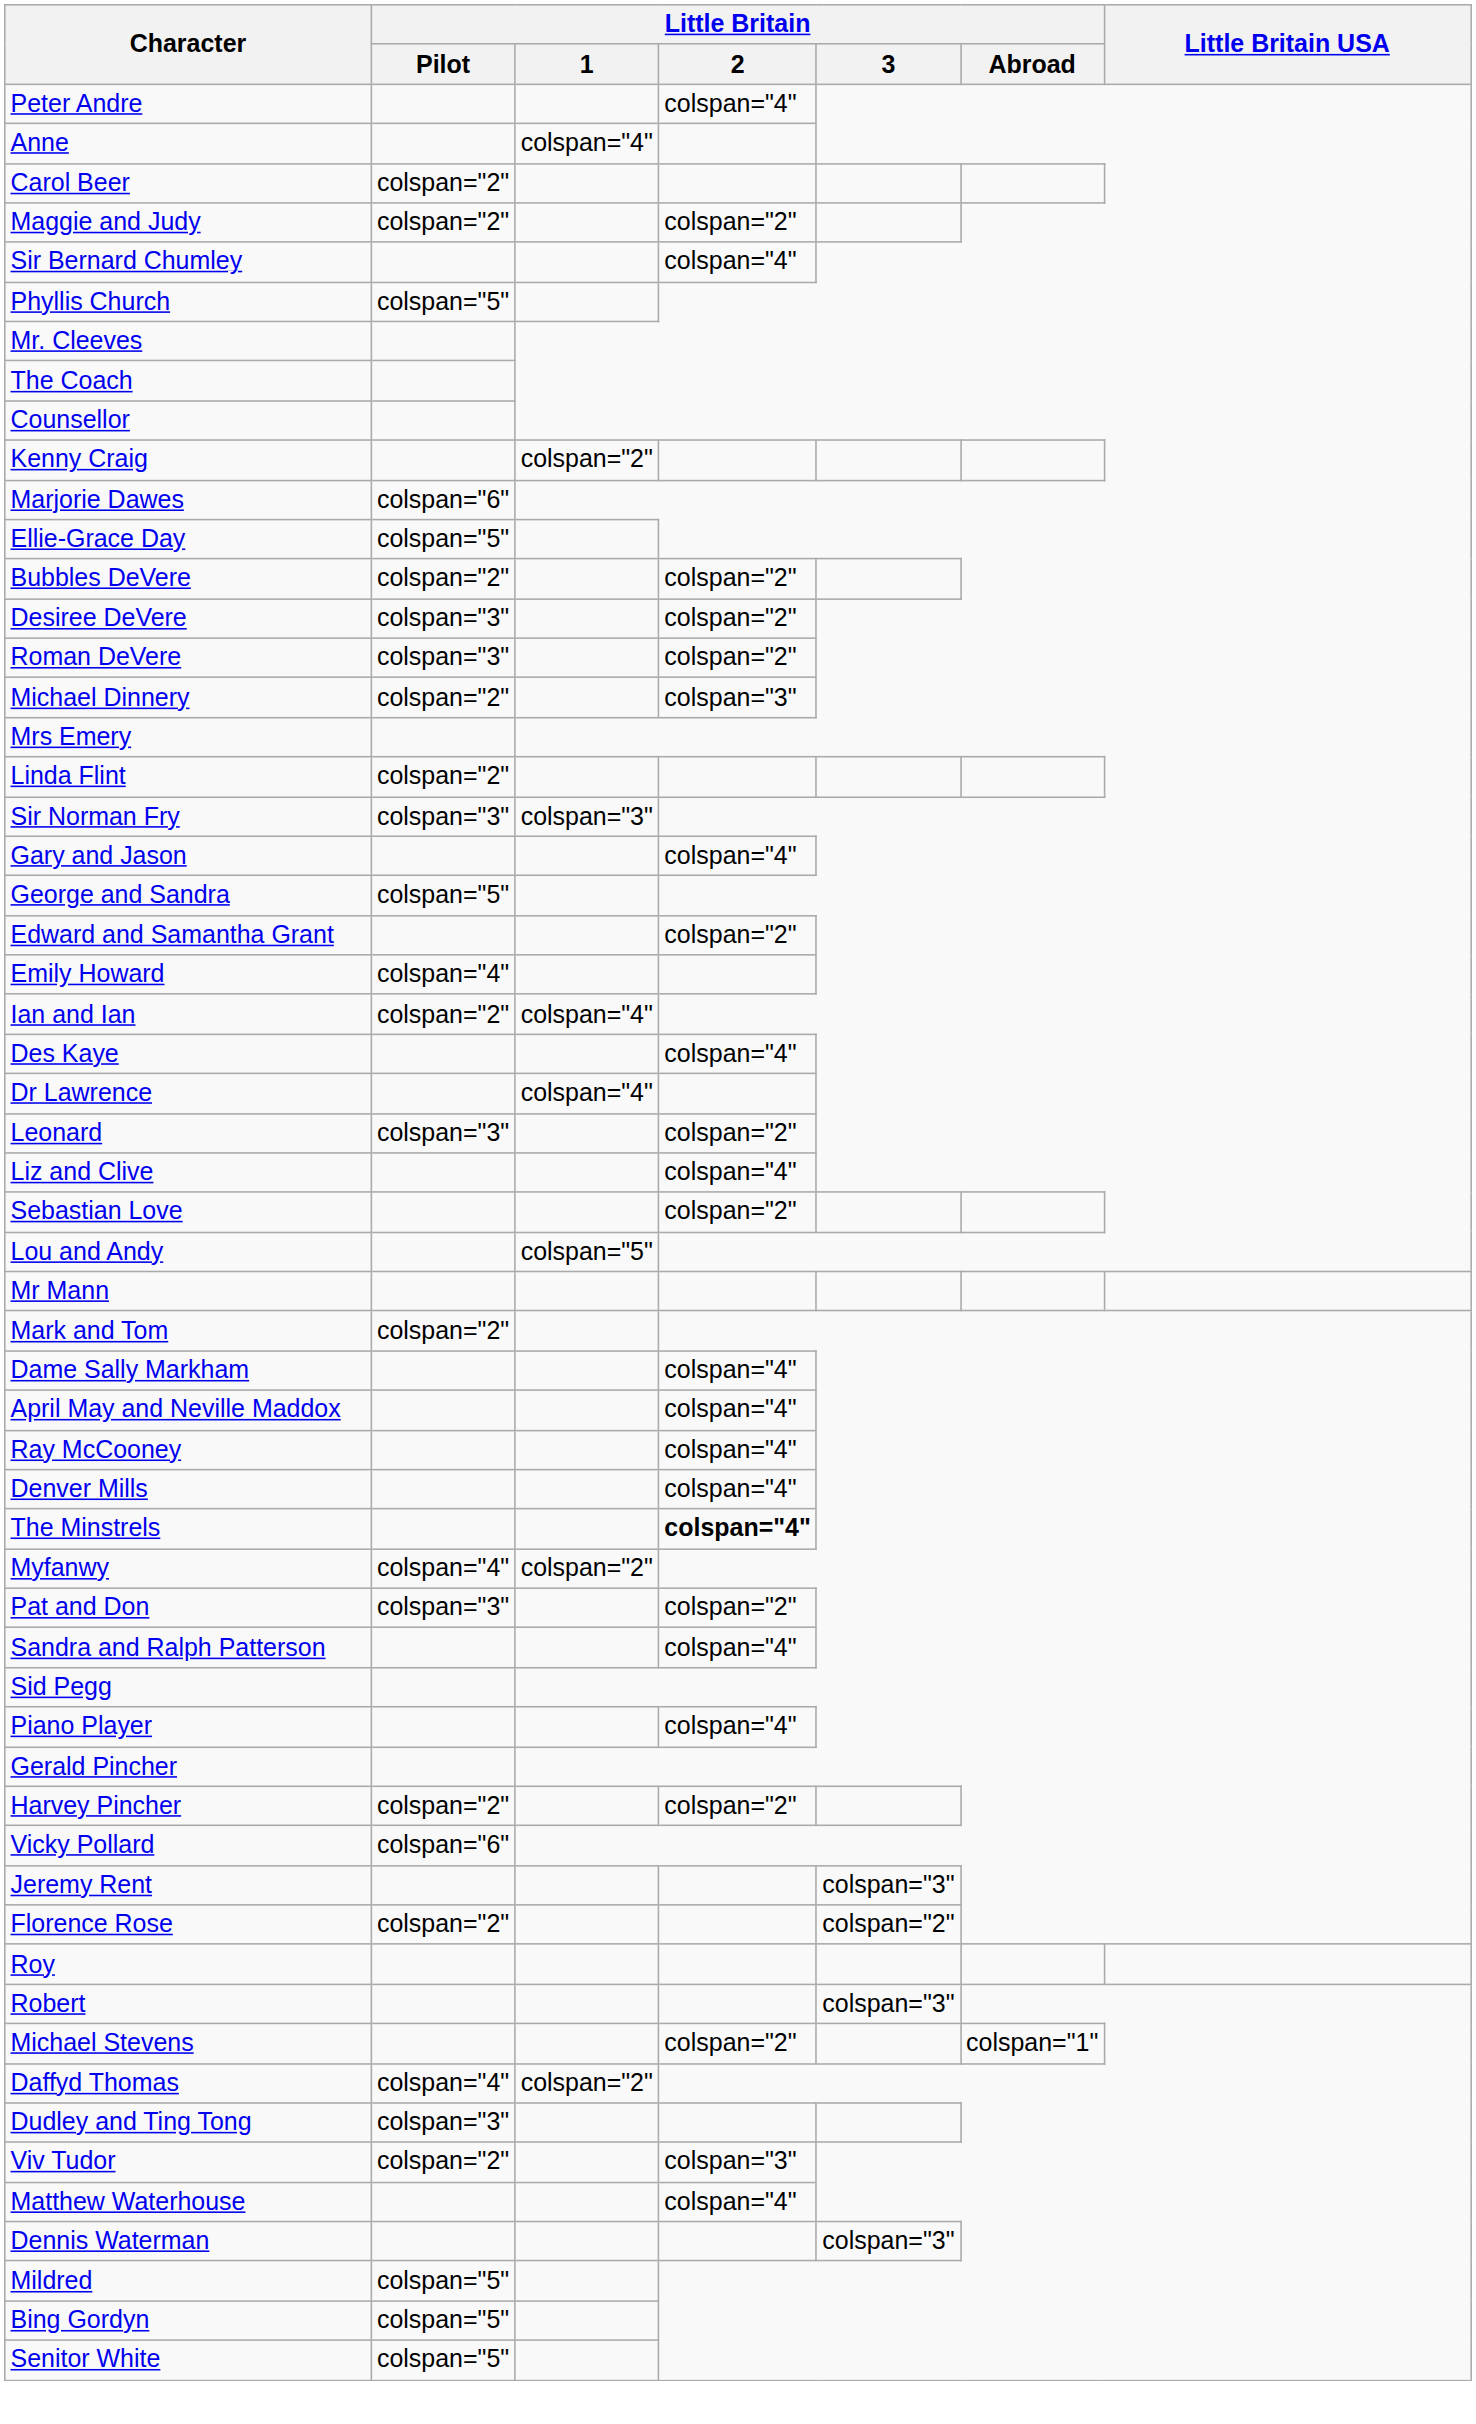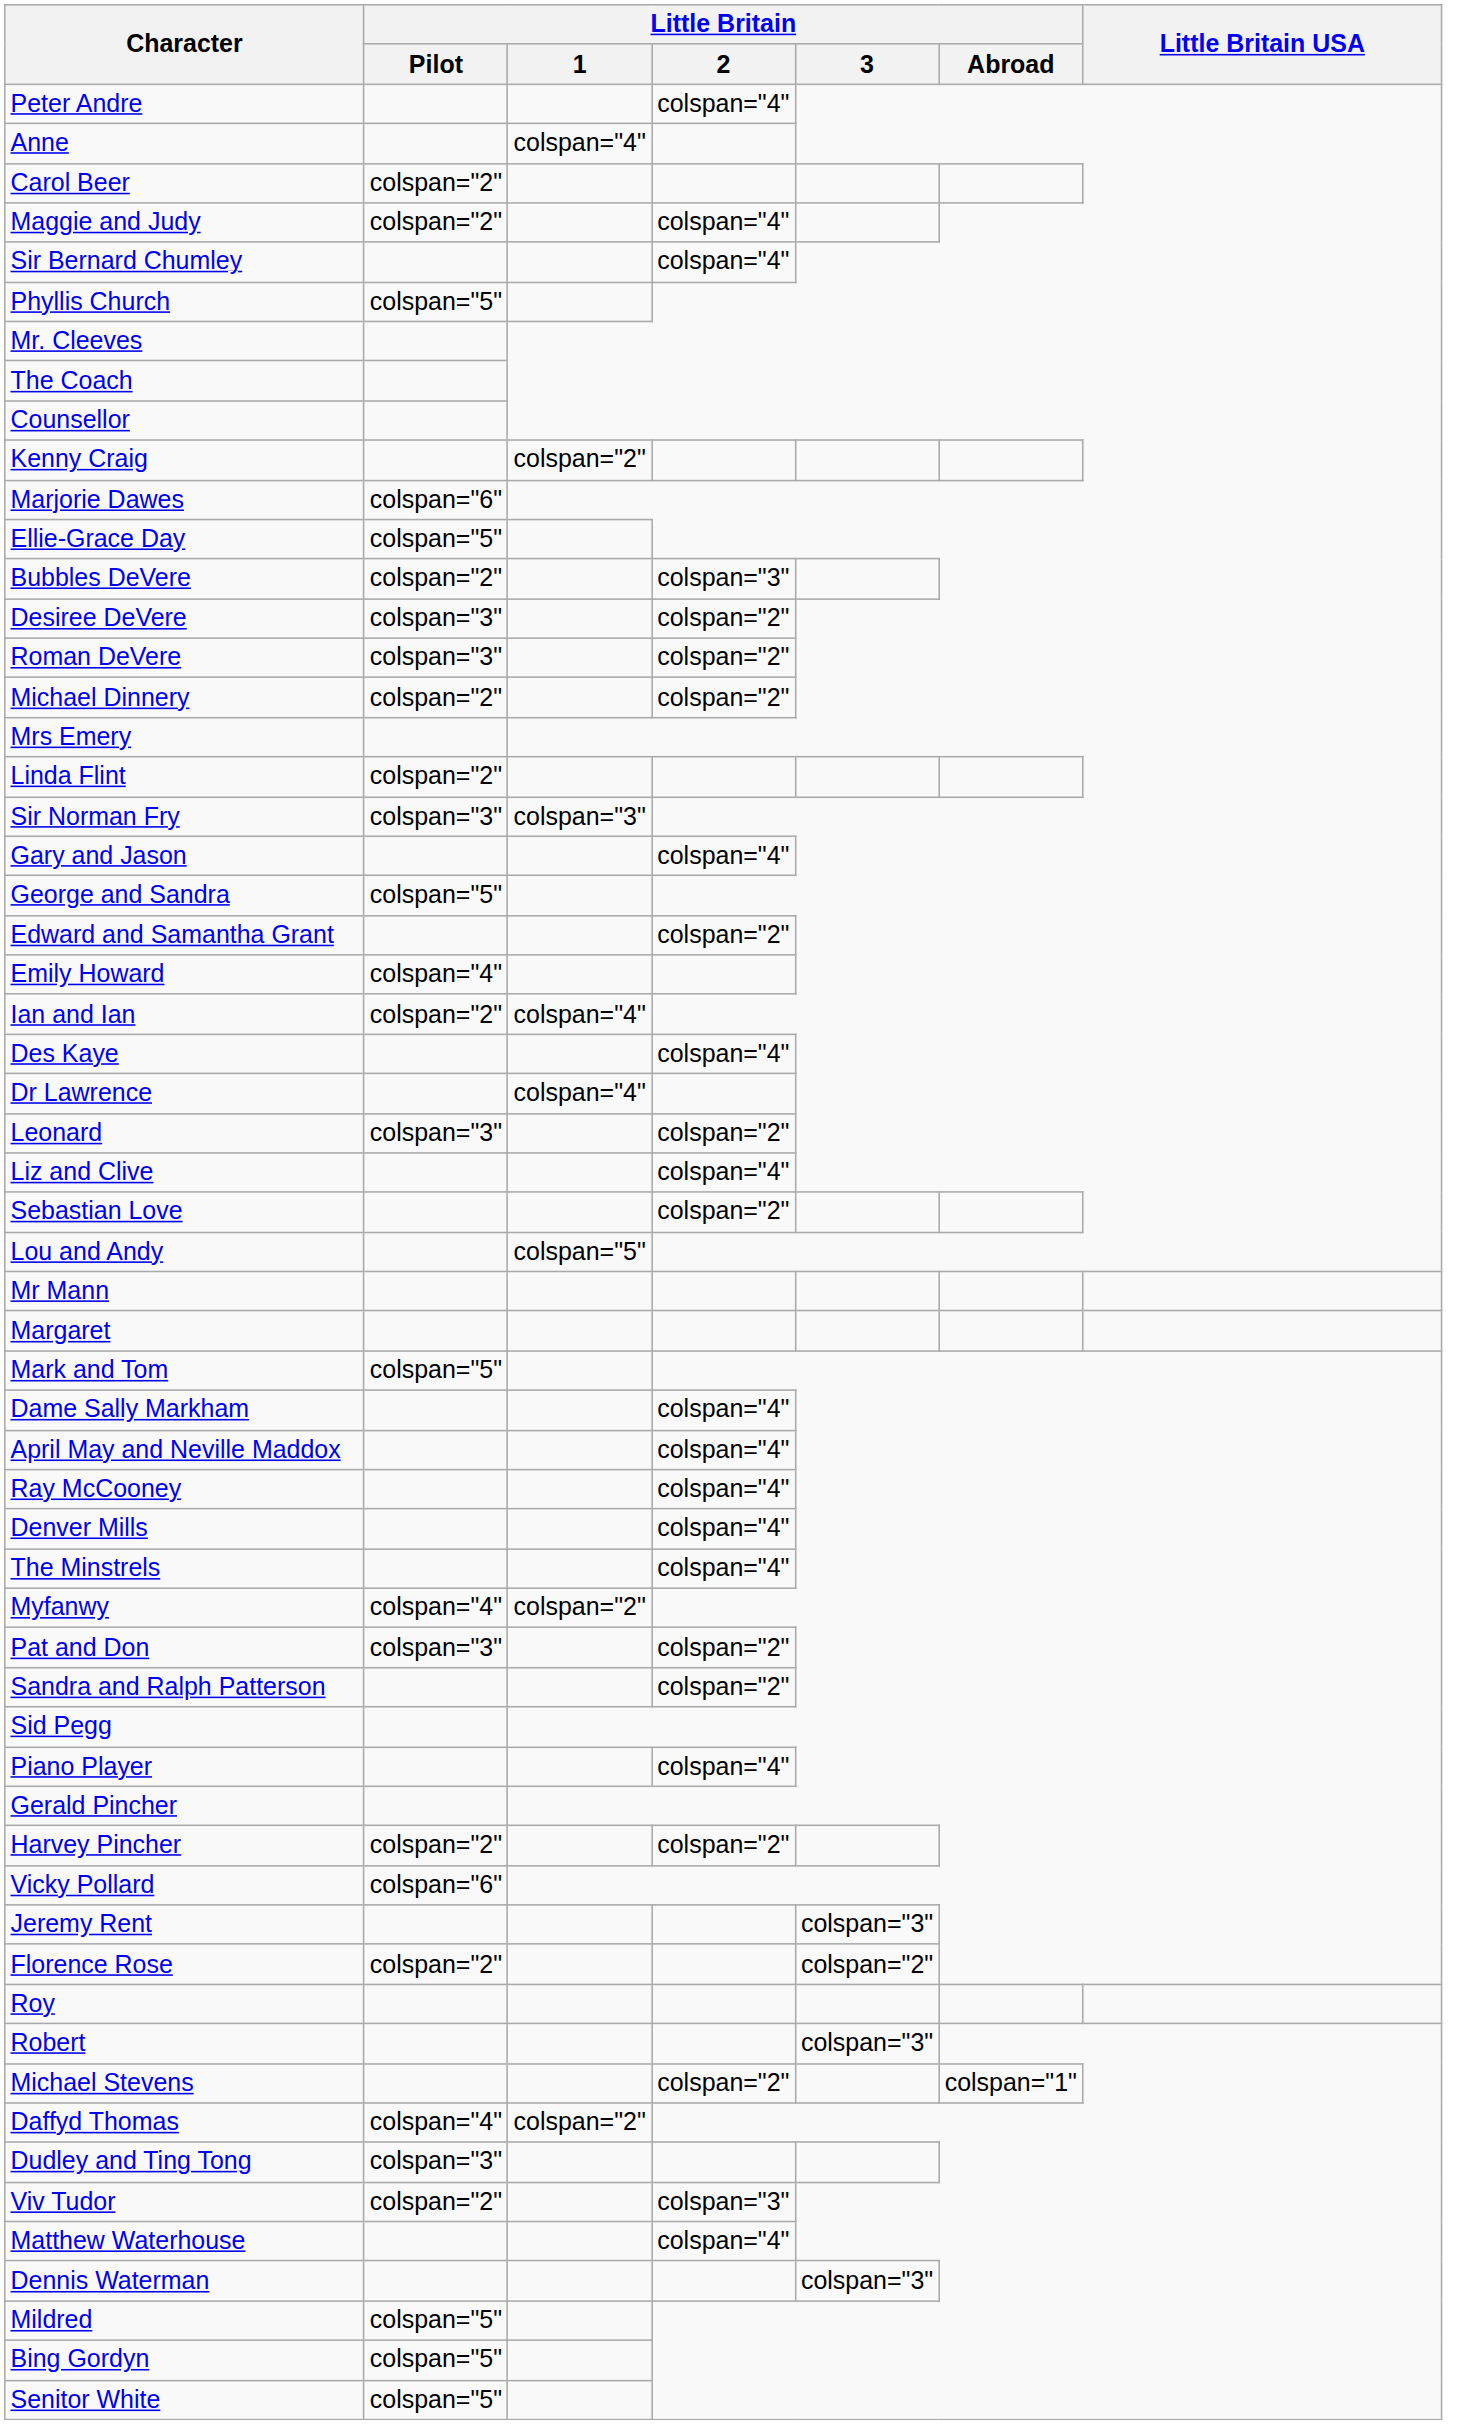(730, 222) colspan="2" -> (723, 222) colspan="4"
(730, 578) colspan="2" -> (723, 578) colspan="3"
(730, 697) colspan="3" -> (723, 697) colspan="2"
+ row: (60, 1330)
(443, 1330) colspan="2" -> (436, 1370) colspan="5"
(738, 1528) bold -> (723, 1568) normal
(730, 1647) colspan="4" -> (723, 1686) colspan="2"
